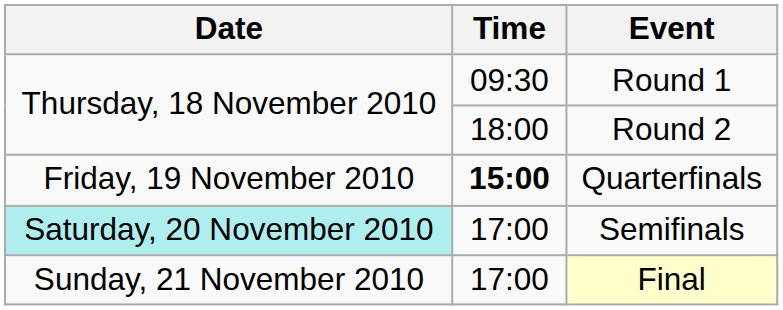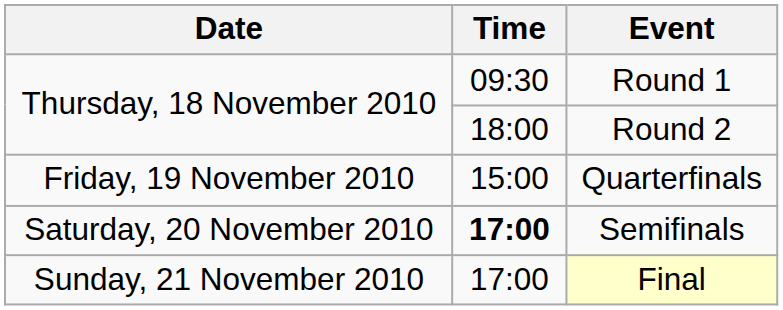(509, 179) bold -> (509, 179) normal
(229, 229) paleturquoise background -> (229, 229) no background
(509, 229) normal -> (509, 229) bold
